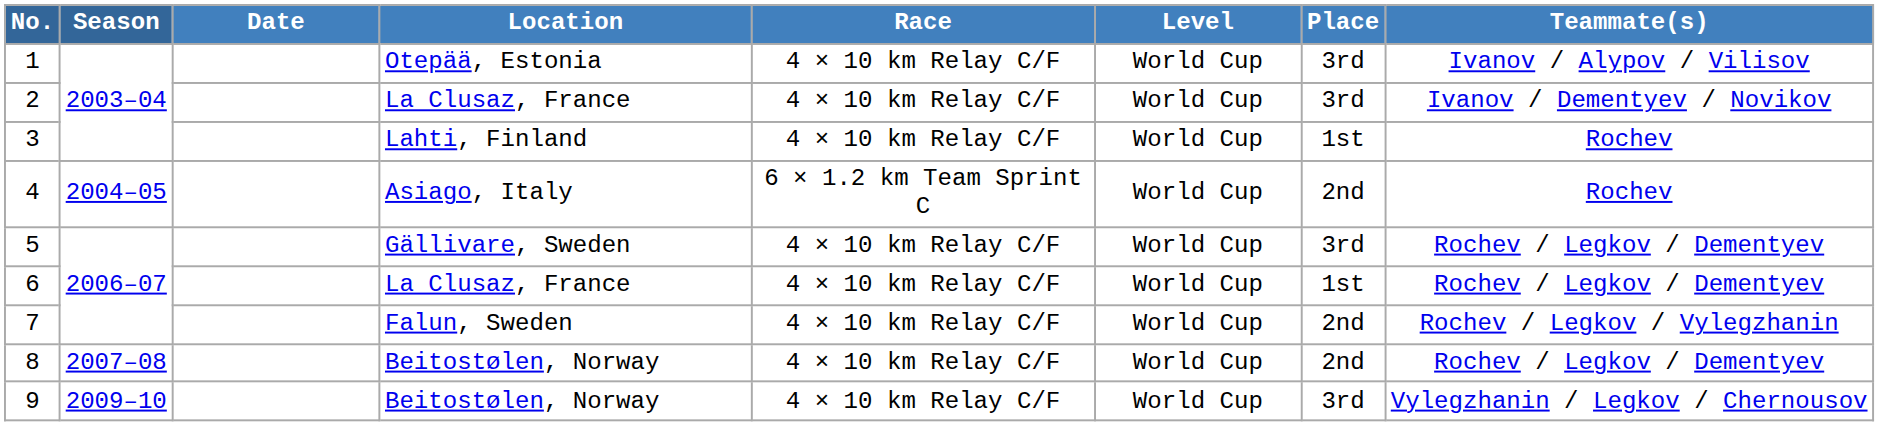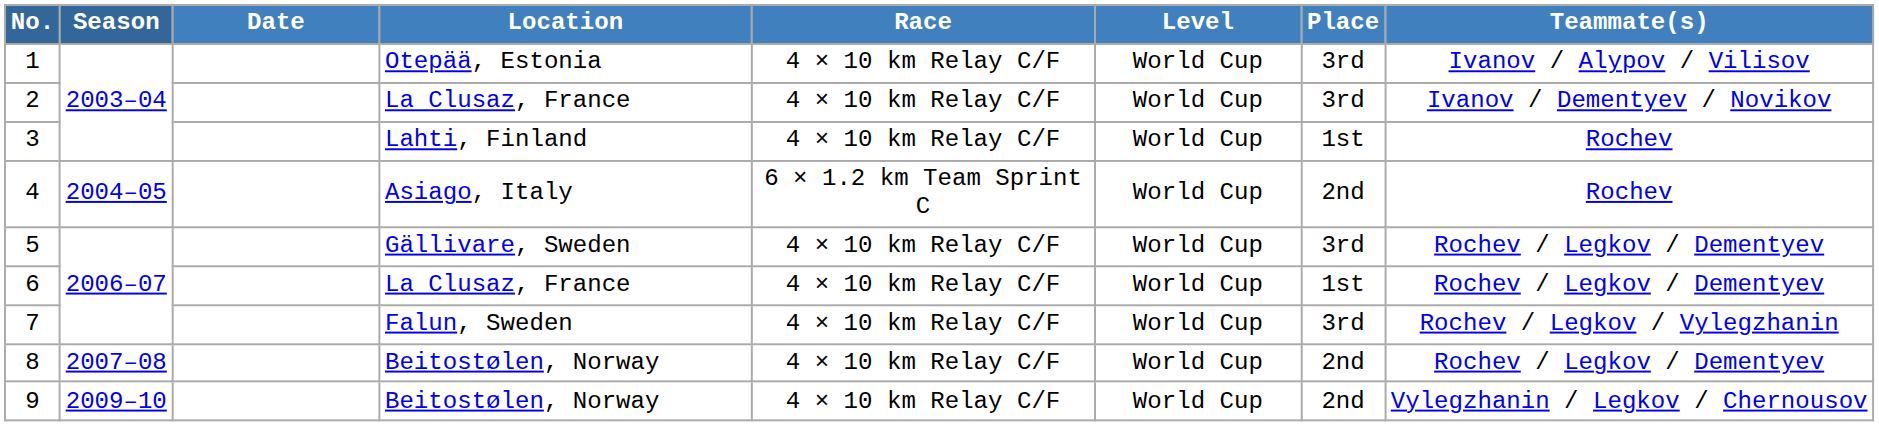(1343, 324) 2nd -> (1343, 324) 3rd
(1343, 402) 3rd -> (1343, 402) 2nd
